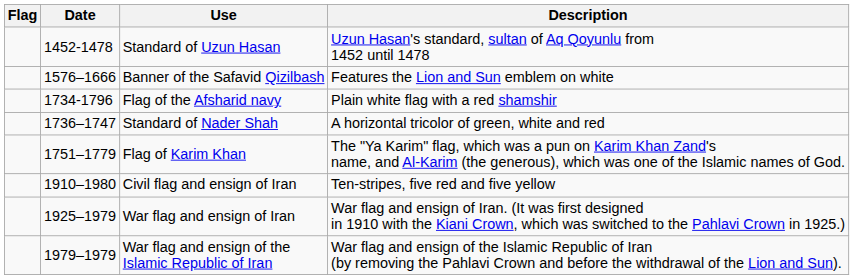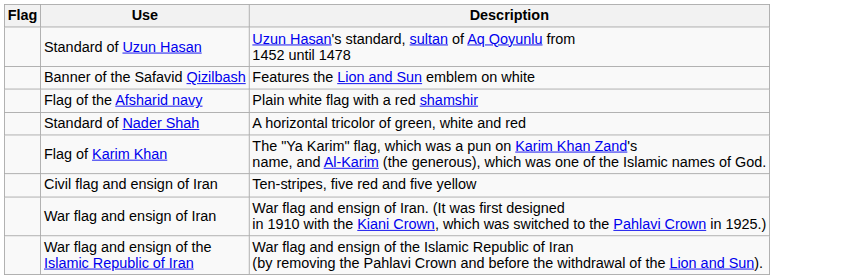- column: (80, 15)
